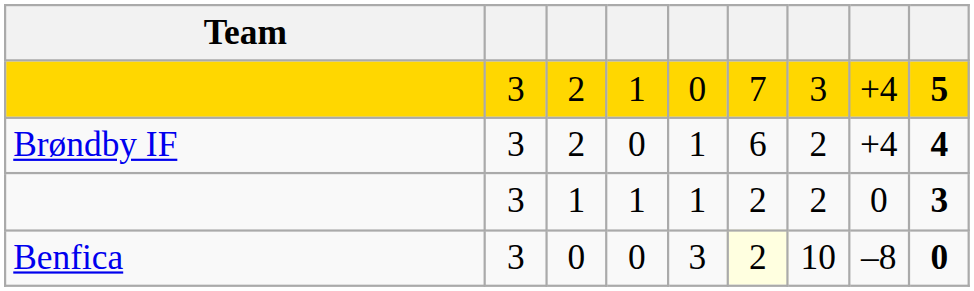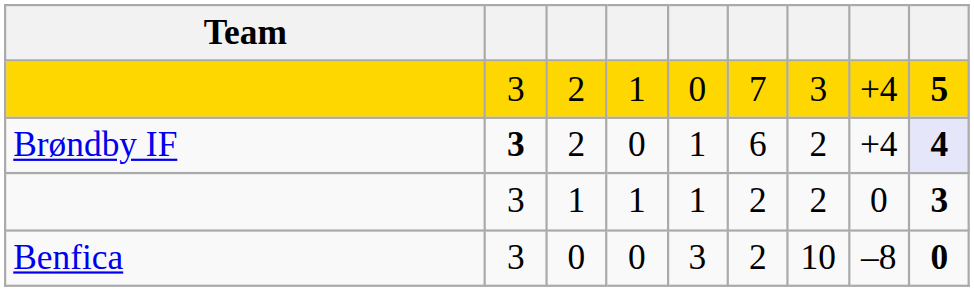(516, 144) normal -> (516, 144) bold
(939, 144) no background -> (939, 144) lavender background
(758, 256) lightyellow background -> (758, 256) no background
